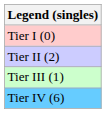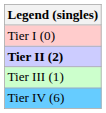(33, 56) normal -> (35, 56) bold
